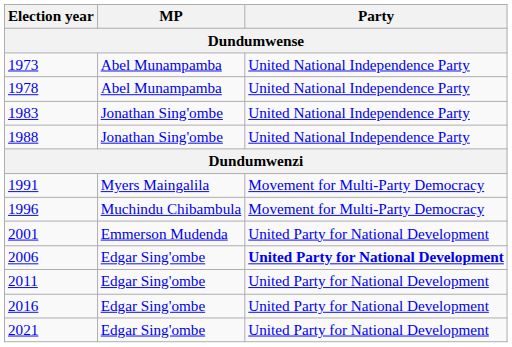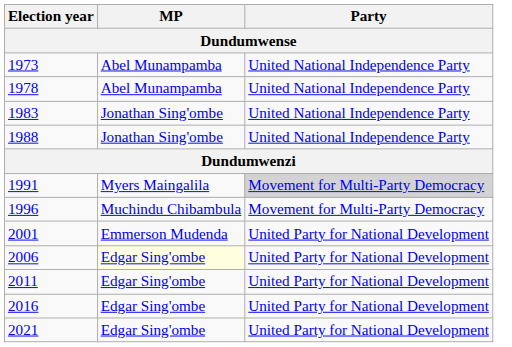(366, 185) no background -> (366, 185) lightgrey background
(153, 257) no background -> (153, 257) lightyellow background
(376, 257) bold -> (369, 257) normal
